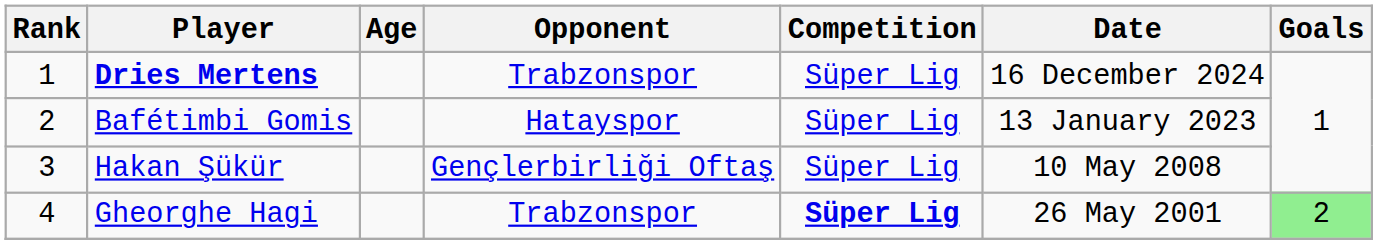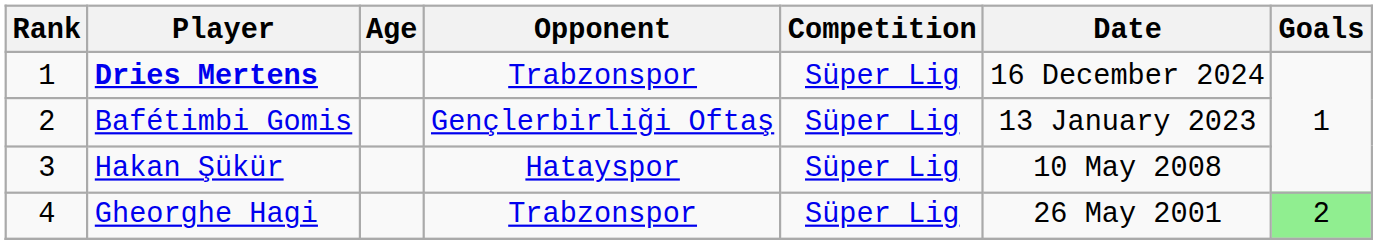(603, 122) Hatayspor -> (603, 122) Gençlerbirliği Oftaş
(603, 169) Gençlerbirliği Oftaş -> (603, 169) Hatayspor
(882, 215) bold -> (882, 215) normal
